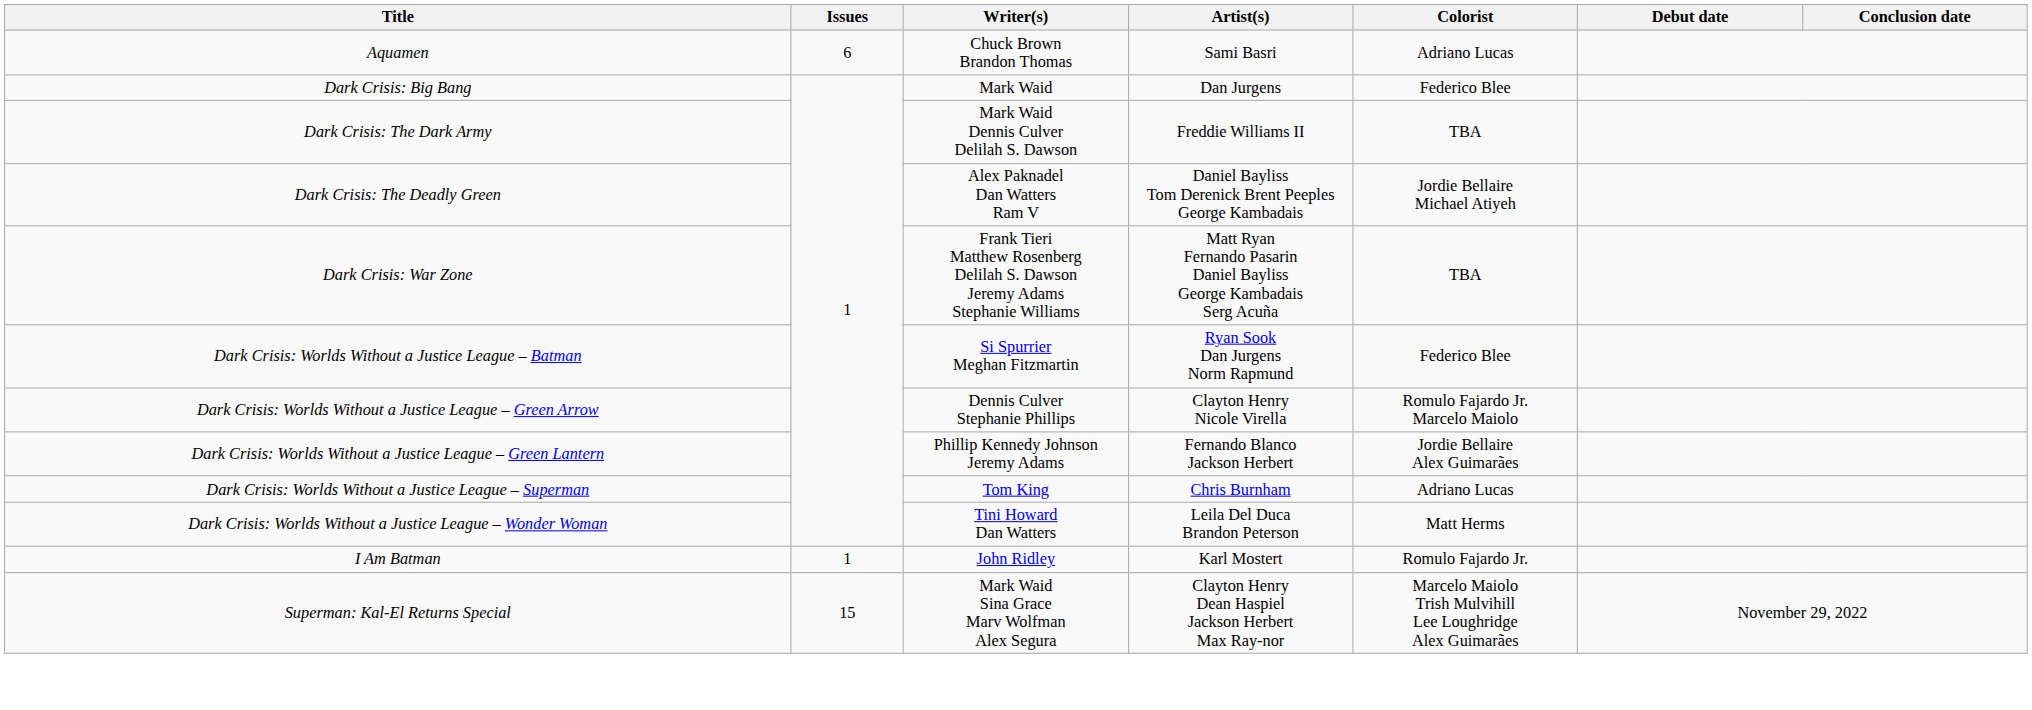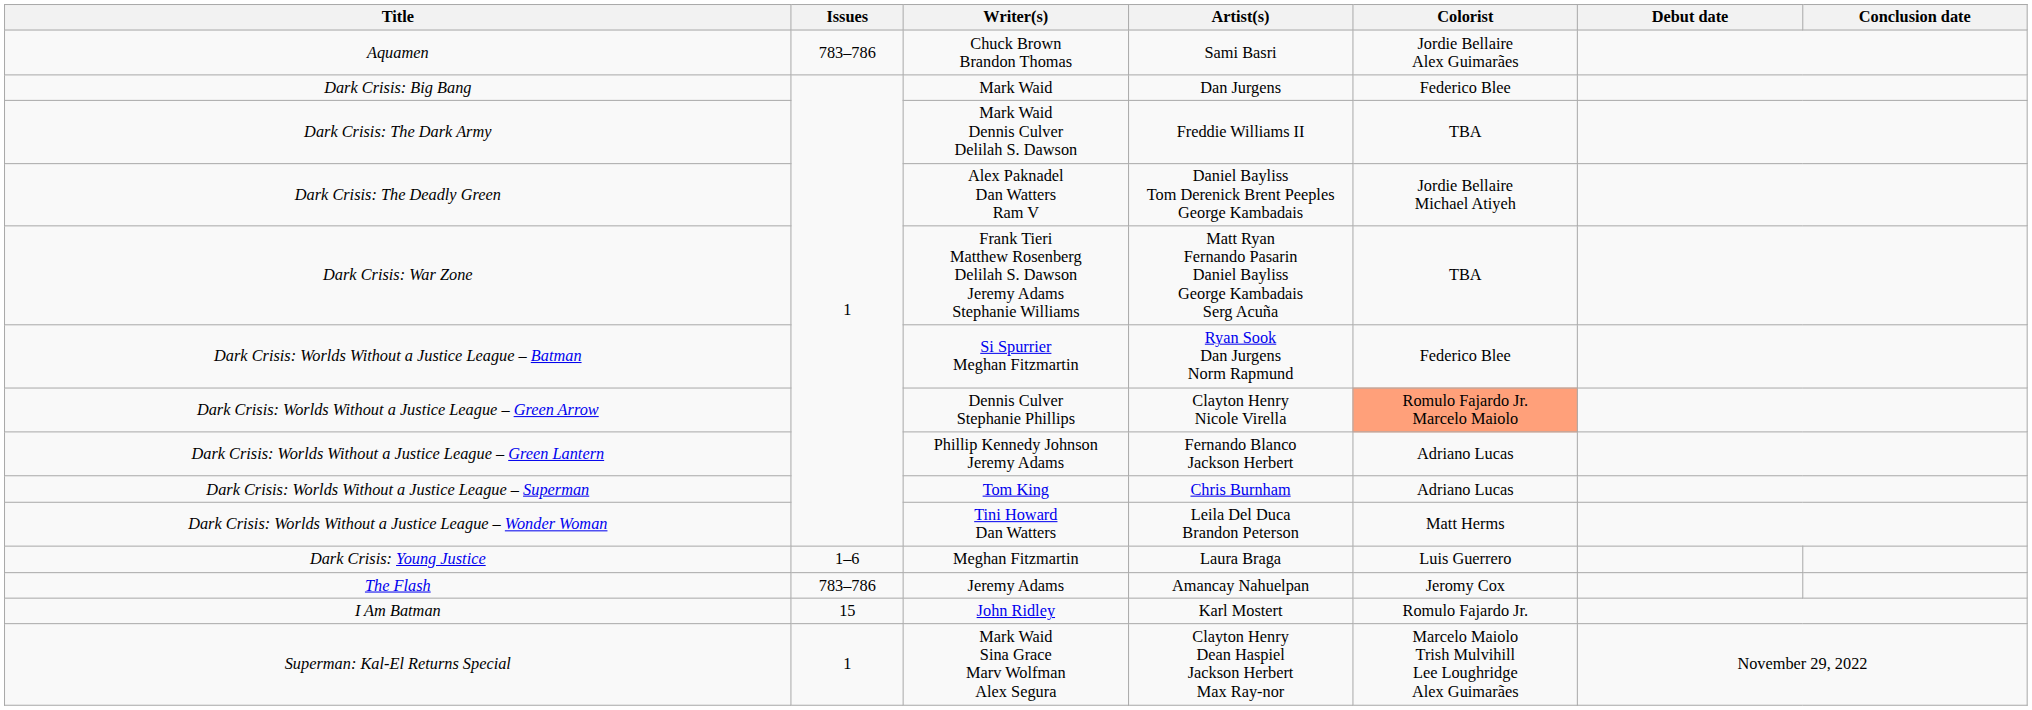(847, 52) 6 -> (847, 52) 783–786
(1465, 52) Adriano Lucas -> (1465, 52) Jordie Bellaire Alex Guimarães
(1465, 409) no background -> (1465, 409) lightsalmon background
(1465, 454) Jordie Bellaire Alex Guimarães -> (1465, 454) Adriano Lucas
+ row: (398, 559)
+ row: (398, 585)
(847, 559) 1 -> (847, 610) 15
(847, 612) 15 -> (847, 664) 1
